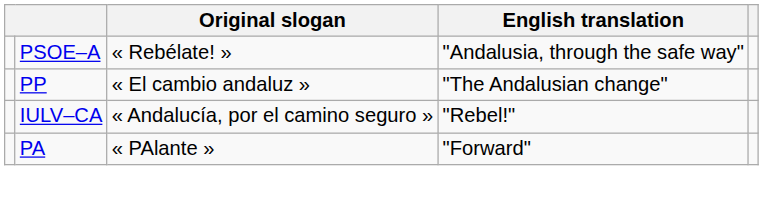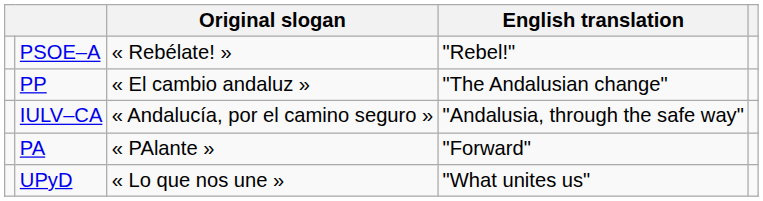(593, 52) "Andalusia, through the safe way" -> (479, 52) "Rebel!"
(479, 116) "Rebel!" -> (593, 116) "Andalusia, through the safe way"
+ row: (46, 180)
